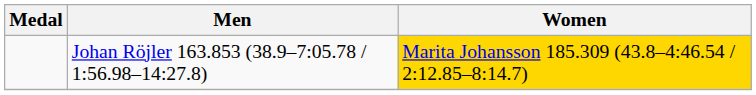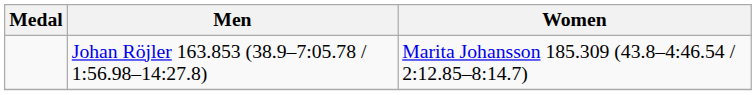(569, 62) gold background -> (569, 62) no background
